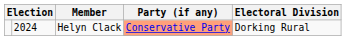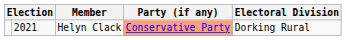(25, 28) 2024 -> (25, 28) 2021
